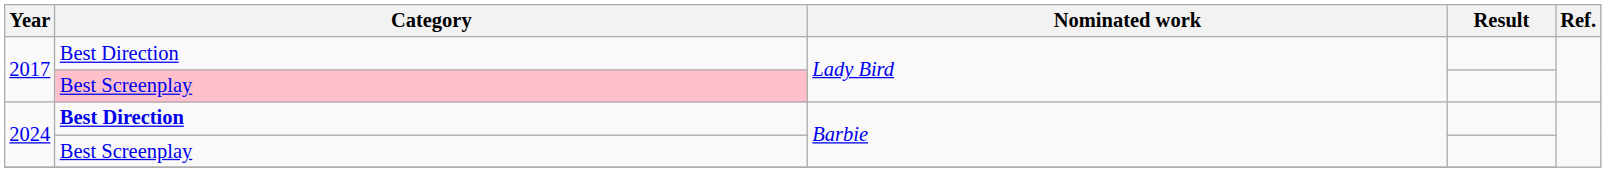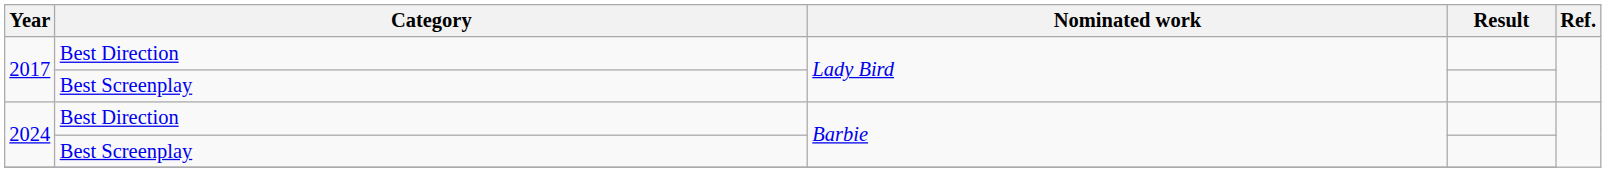(126, 85) pink background -> (126, 85) no background
(122, 118) bold -> (119, 118) normal
